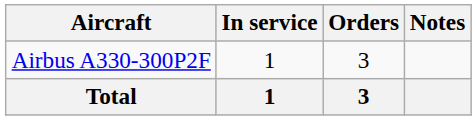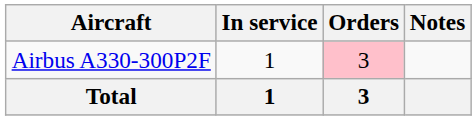(364, 59) no background -> (364, 59) pink background
